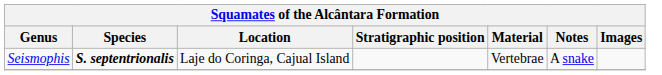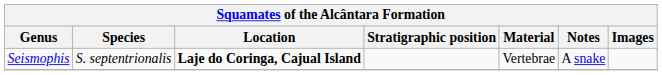(125, 59) bold -> (124, 59) normal
(265, 59) normal -> (269, 59) bold
